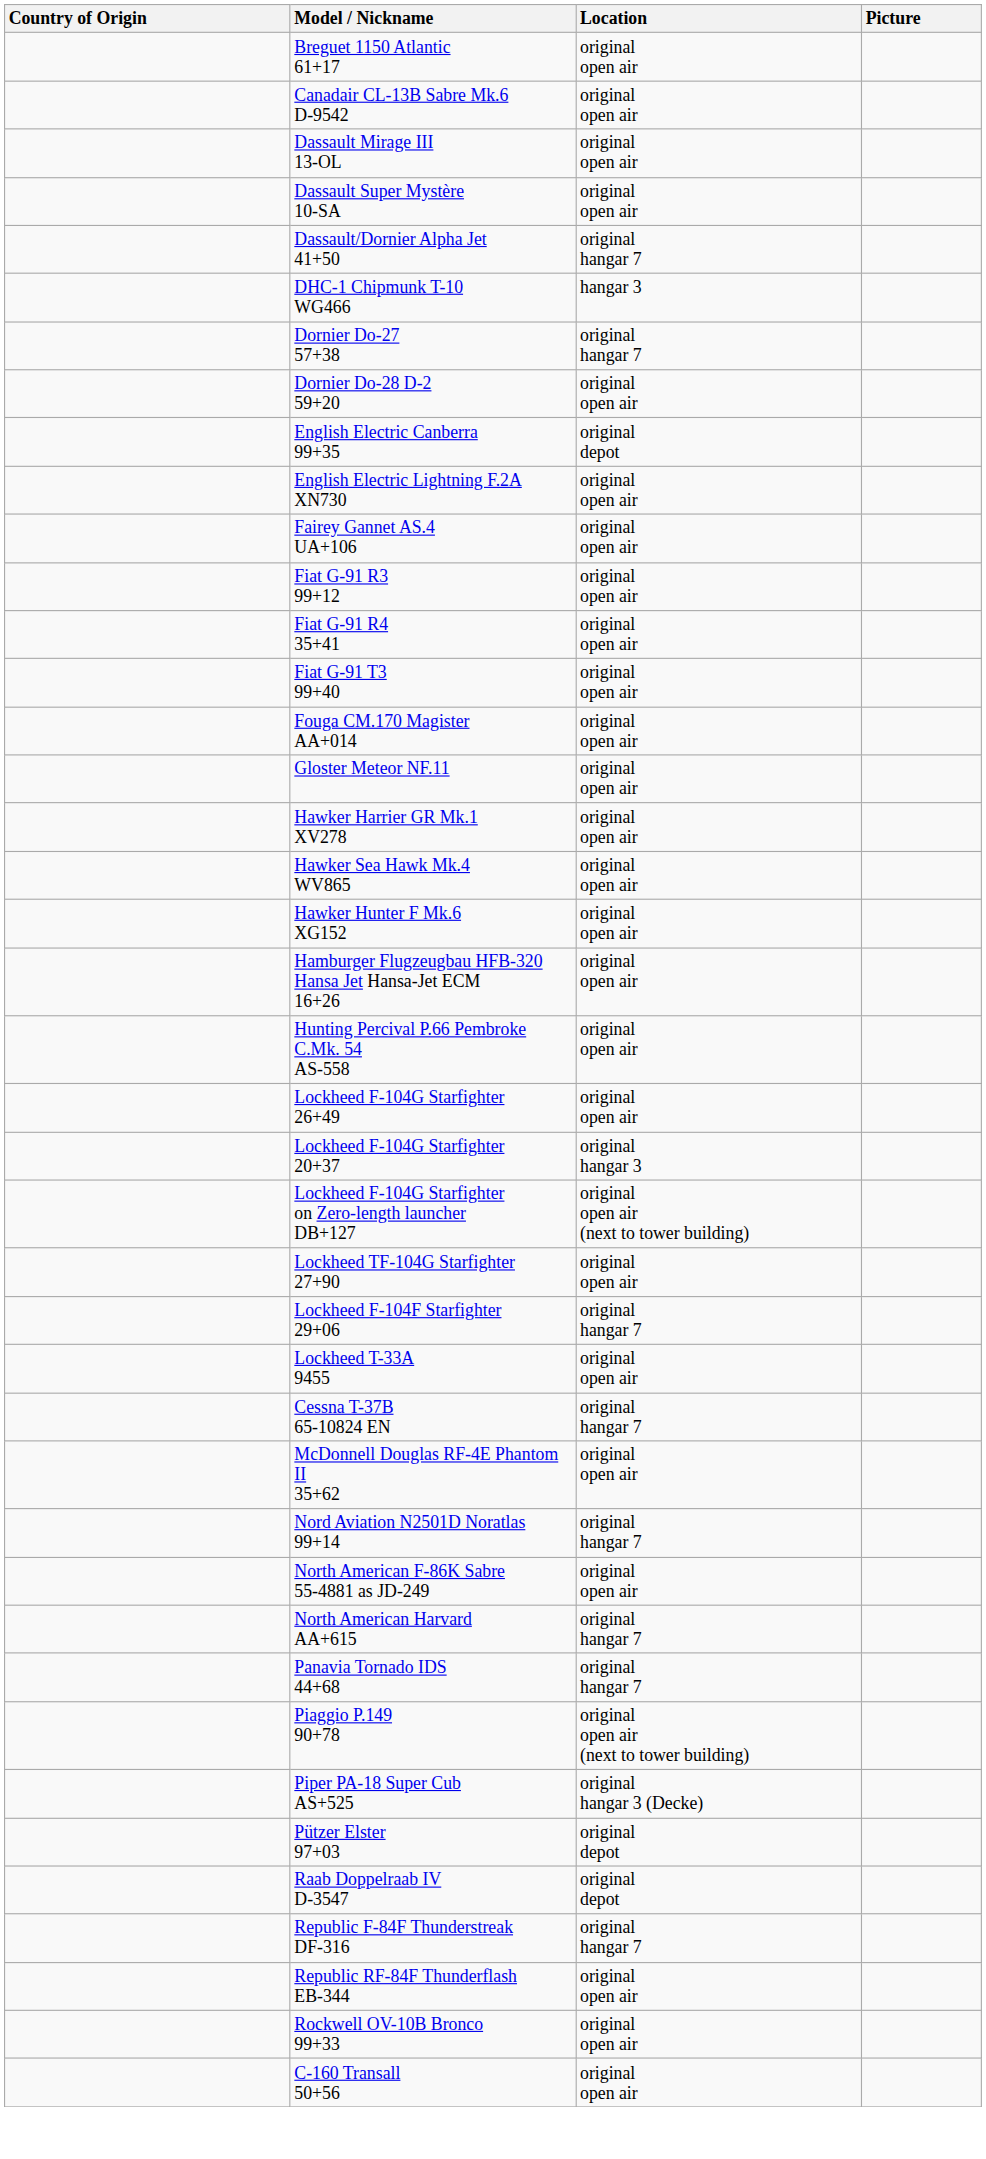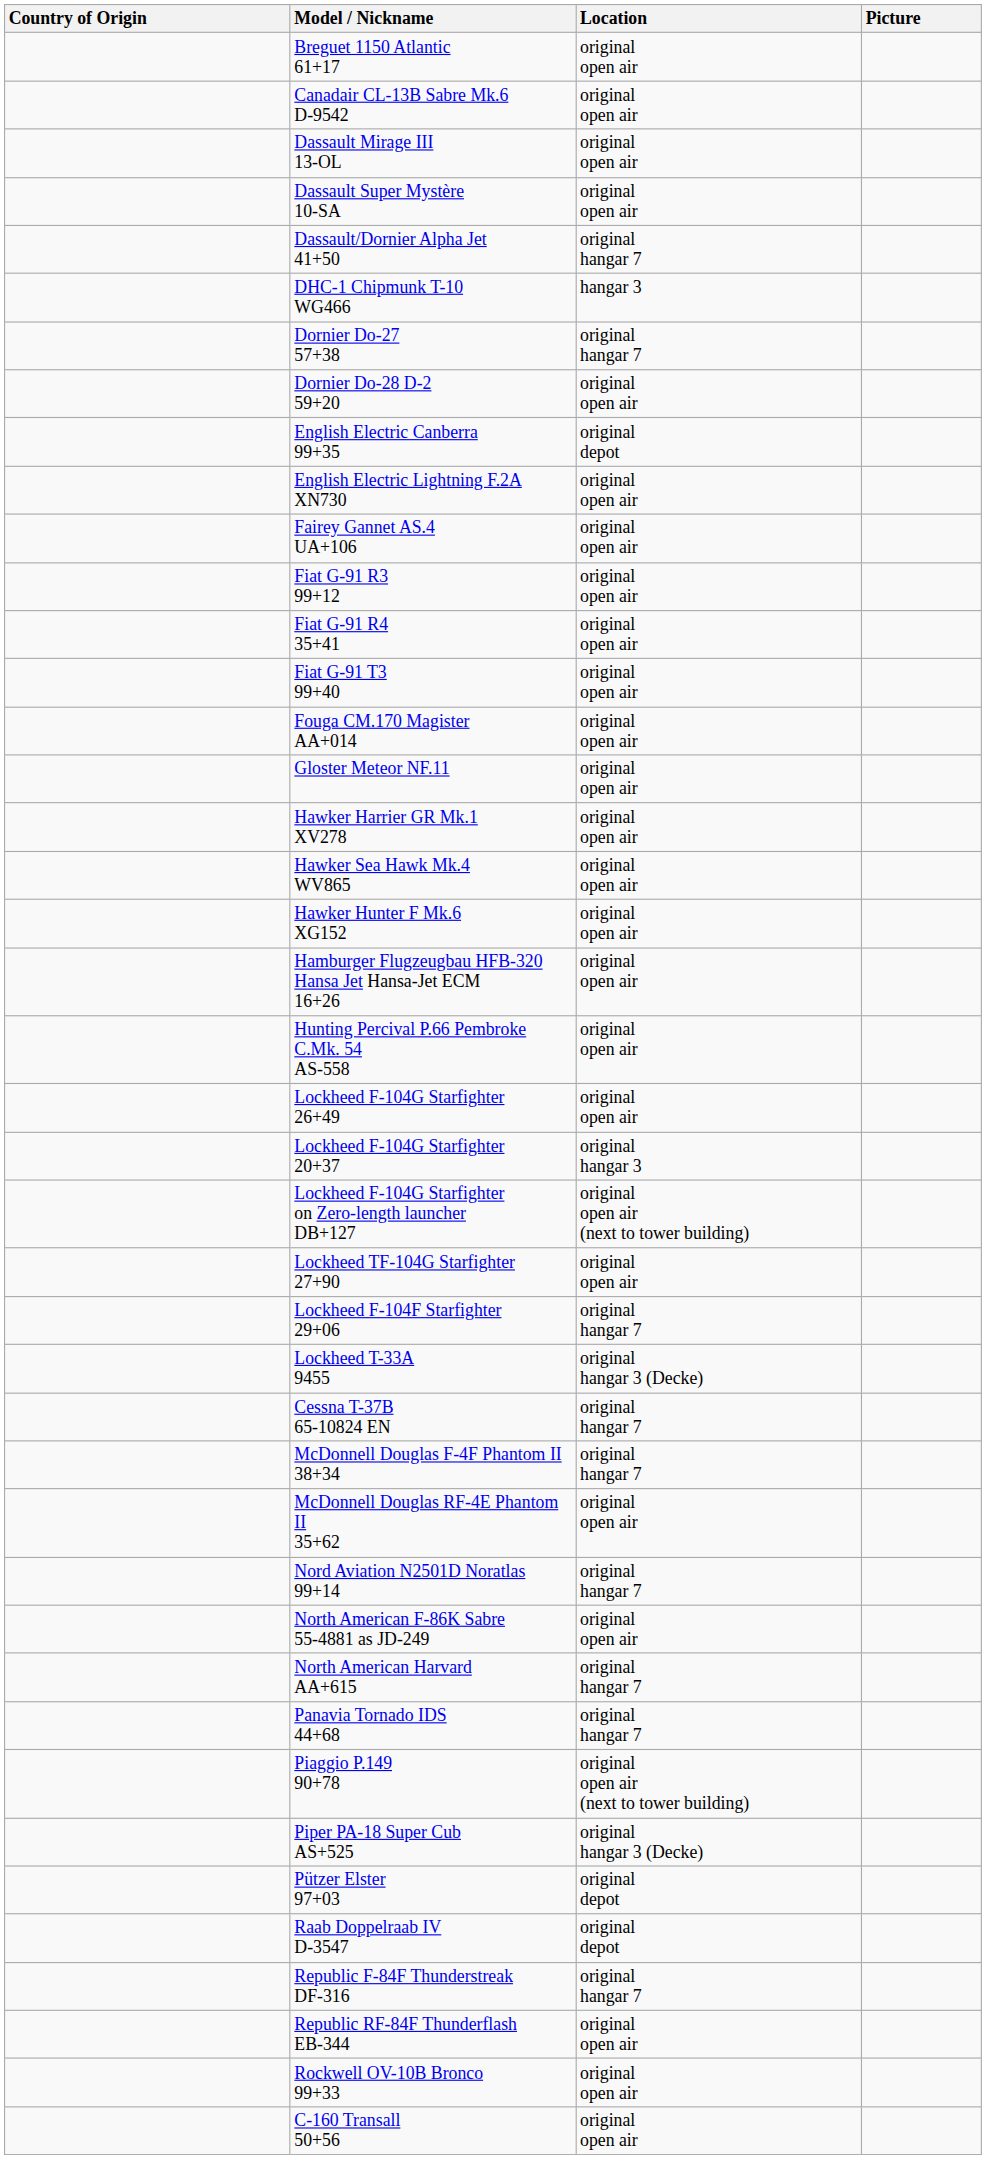(609, 1368) original open air -> (642, 1368) original hangar 3 (Decke)
+ row: (428, 1464)
